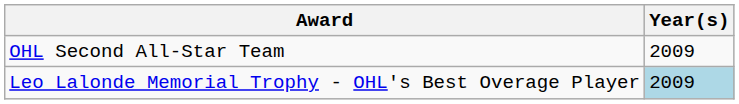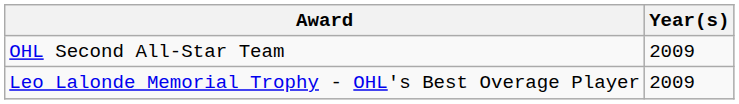(672, 83) lightblue background -> (672, 83) no background
